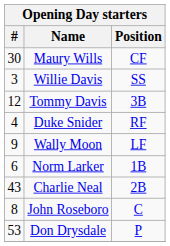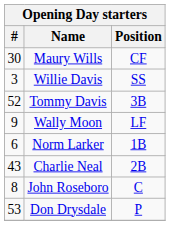(14, 101) 12 -> (14, 101) 52
- row: (68, 123)
